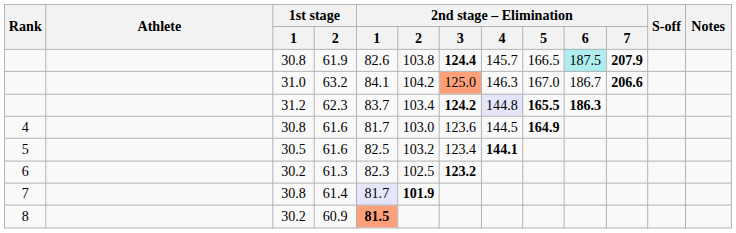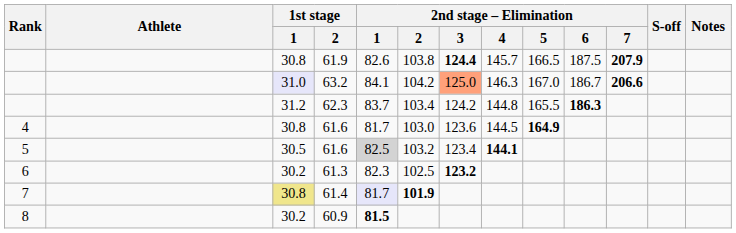(585, 60) paleturquoise background -> (585, 60) no background
(293, 82) no background -> (293, 82) lavender background
(460, 104) bold -> (460, 104) normal
(502, 104) lavender background -> (502, 104) no background
(544, 104) bold -> (544, 104) normal
(377, 149) no background -> (377, 149) lightgrey background
(293, 194) no background -> (293, 194) khaki background
(377, 216) lightsalmon background -> (377, 216) no background
